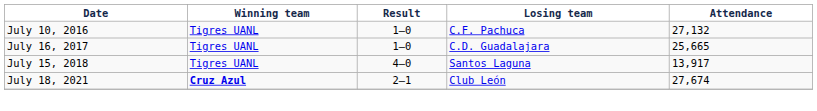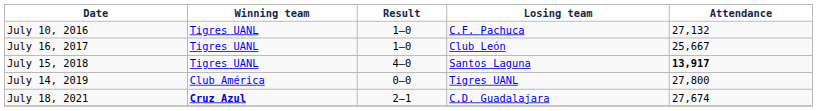(499, 47) C.D. Guadalajara -> (477, 47) Club León
(691, 47) 25,665 -> (691, 47) 25,667
(691, 64) normal -> (691, 64) bold
+ row: (48, 81)
(477, 81) Club León -> (499, 98) C.D. Guadalajara
